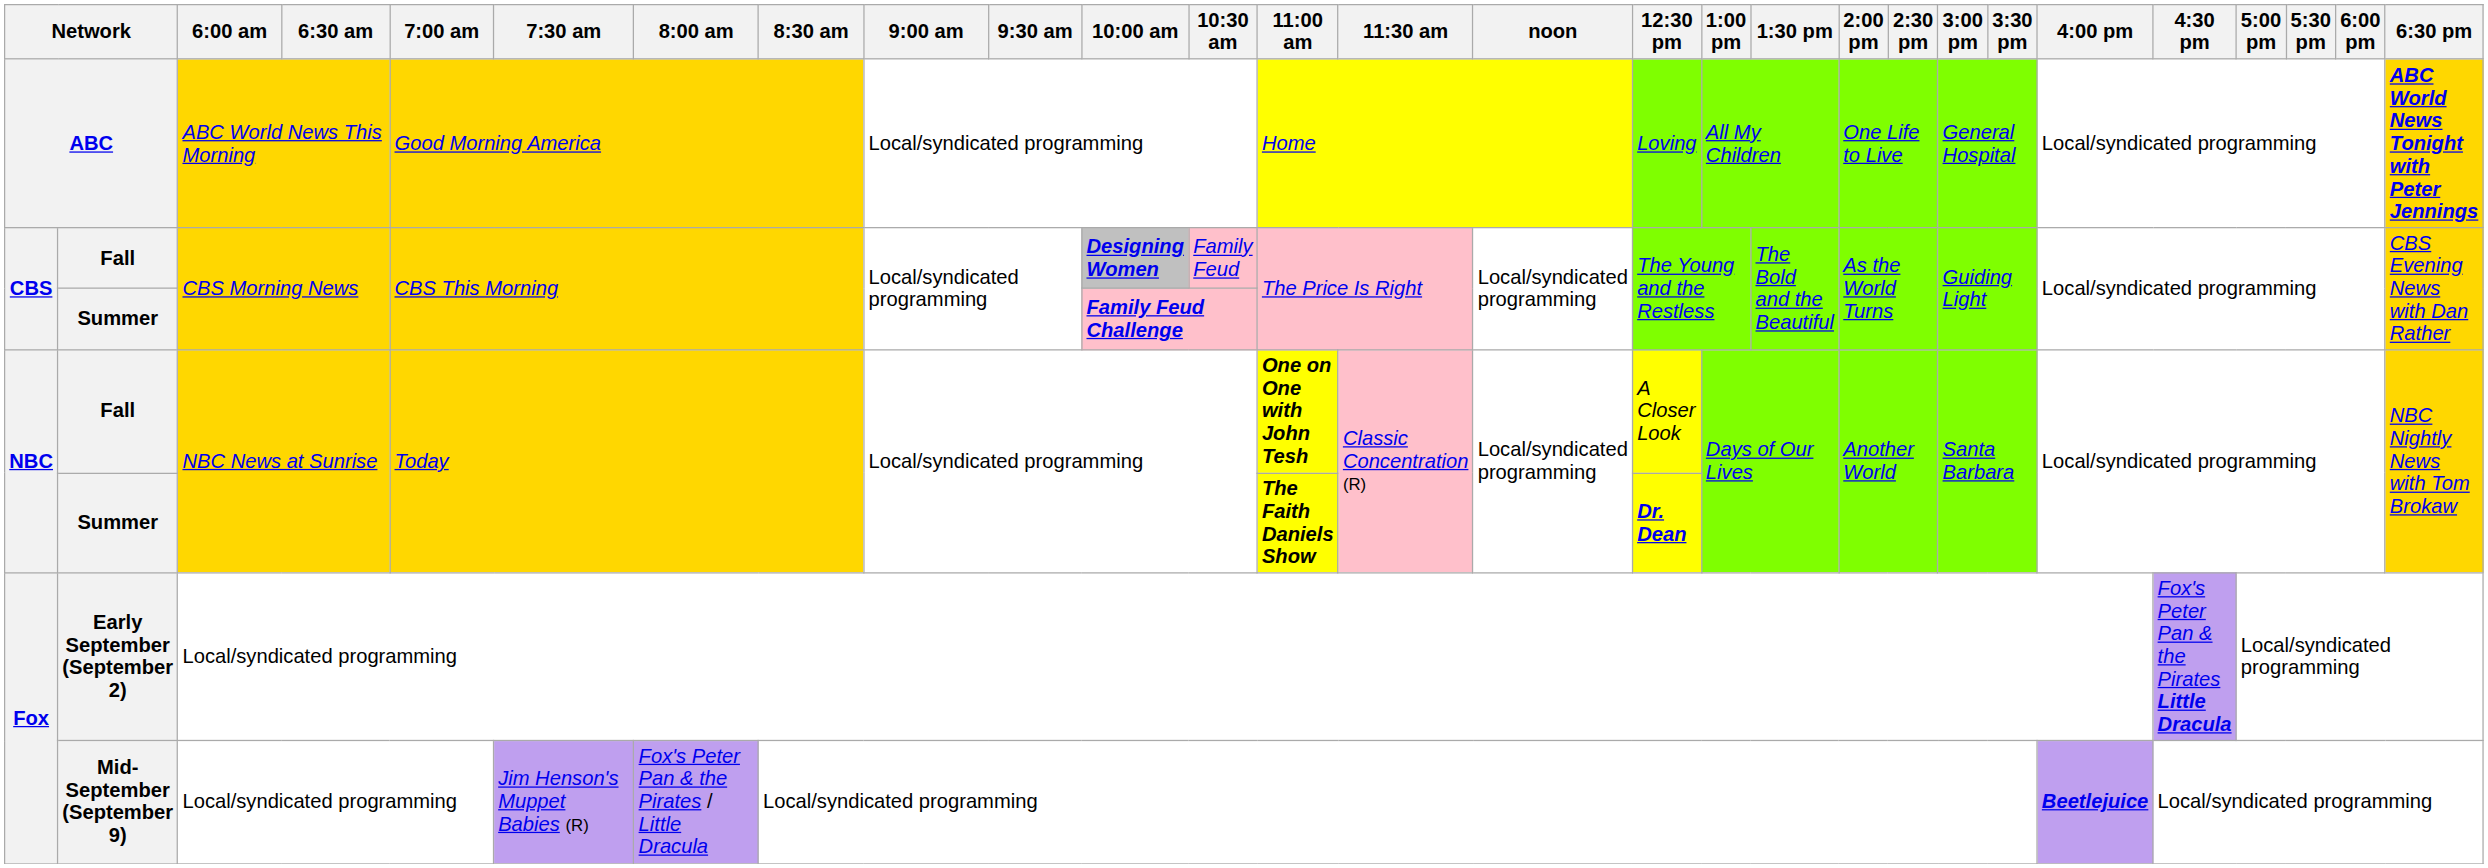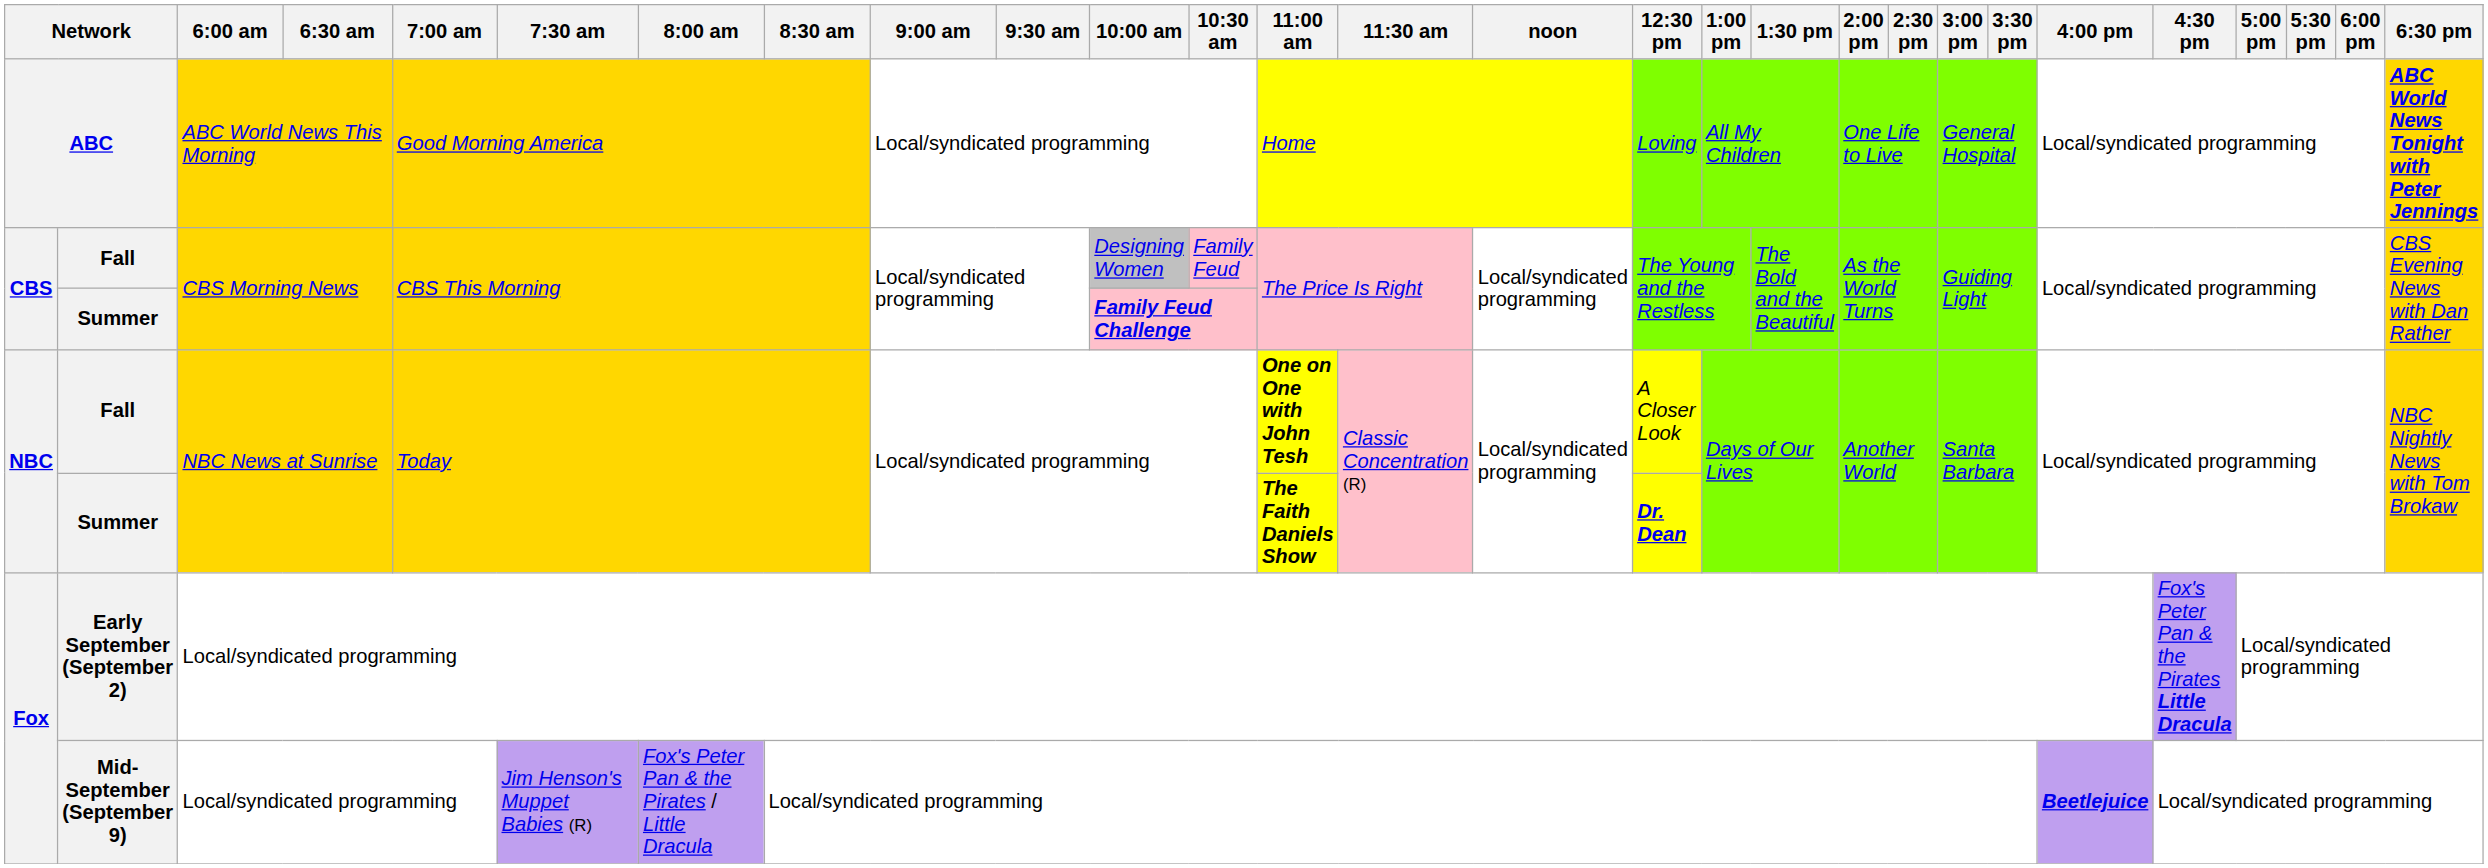(1135, 257) bold -> (1139, 257) normal
